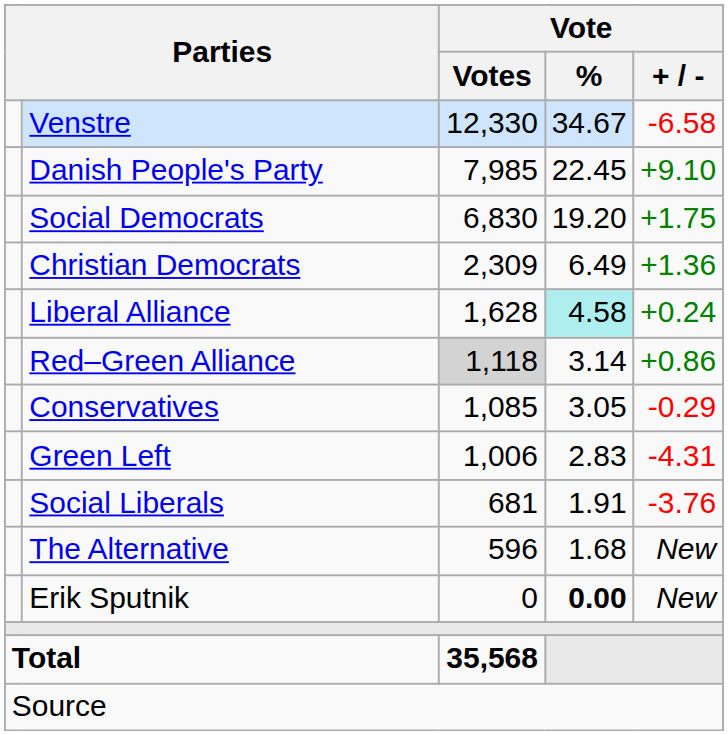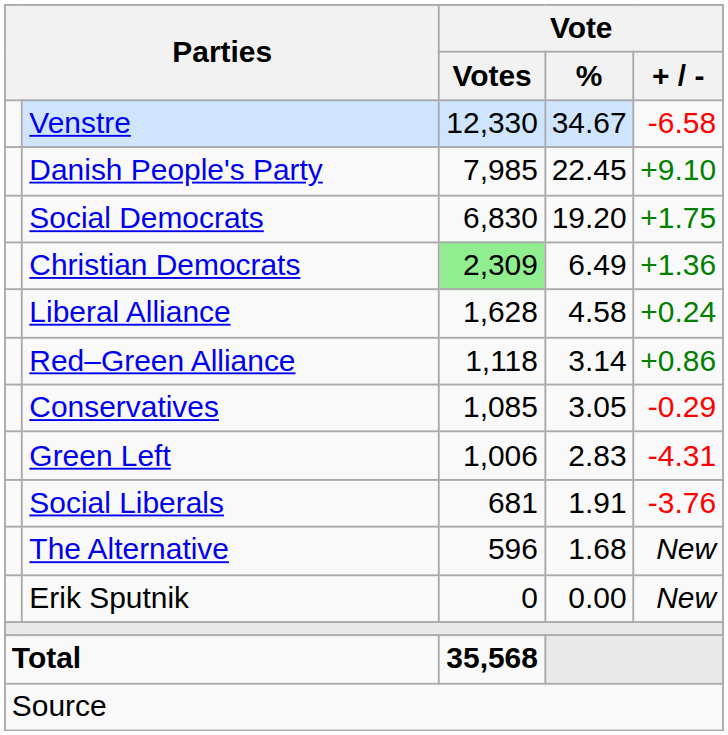(500, 265) no background -> (500, 265) lightgreen background
(597, 312) paleturquoise background -> (597, 312) no background
(502, 360) lightgrey background -> (502, 360) no background
(597, 597) bold -> (597, 597) normal
